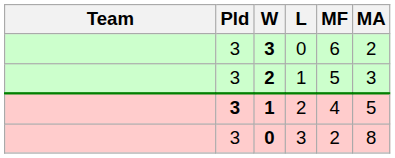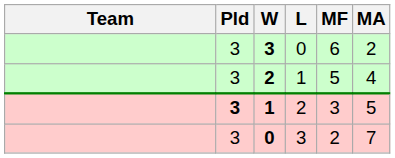(371, 78) 3 -> (371, 78) 4
(335, 108) 4 -> (335, 108) 3
(371, 138) 8 -> (371, 138) 7
